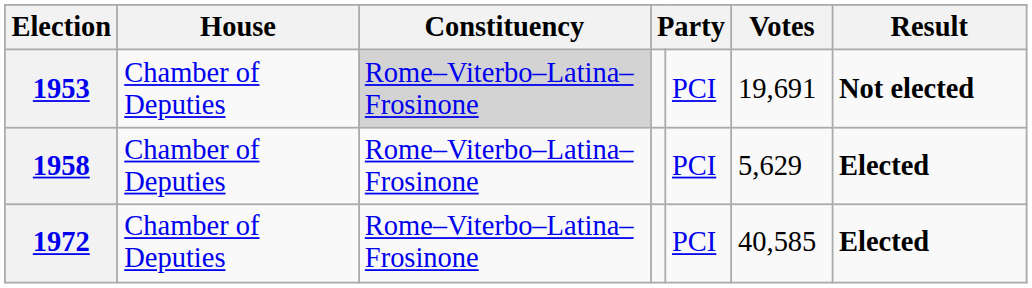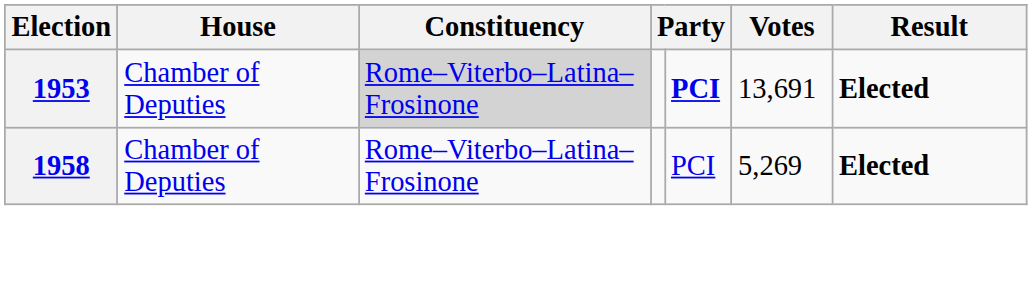(694, 88) normal -> (696, 88) bold
(777, 88) 19,691 -> (777, 88) 13,691
(907, 88) Not elected -> (884, 88) Elected
(770, 165) 5,629 -> (770, 165) 5,269
- row: (61, 242)
